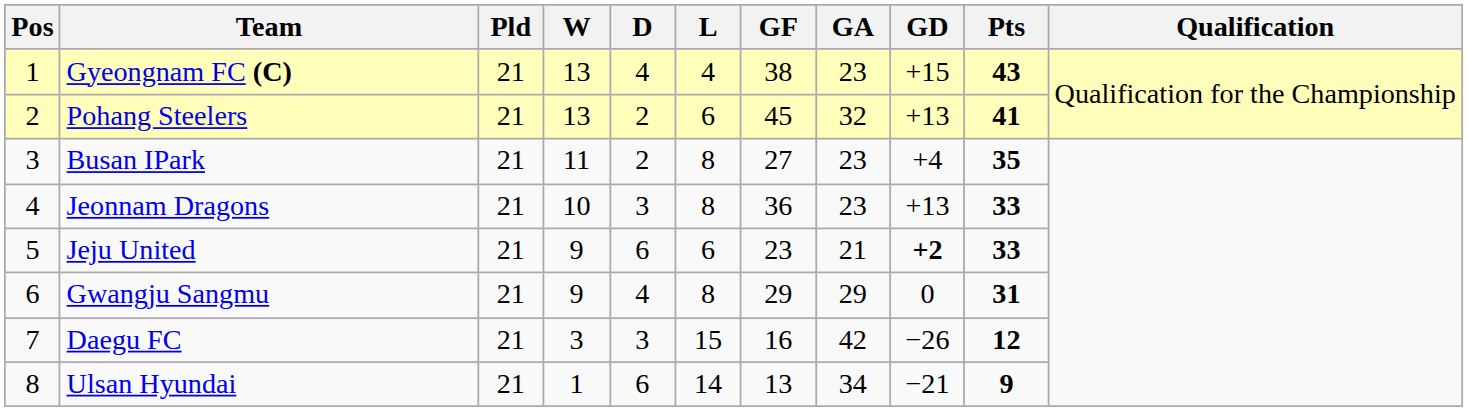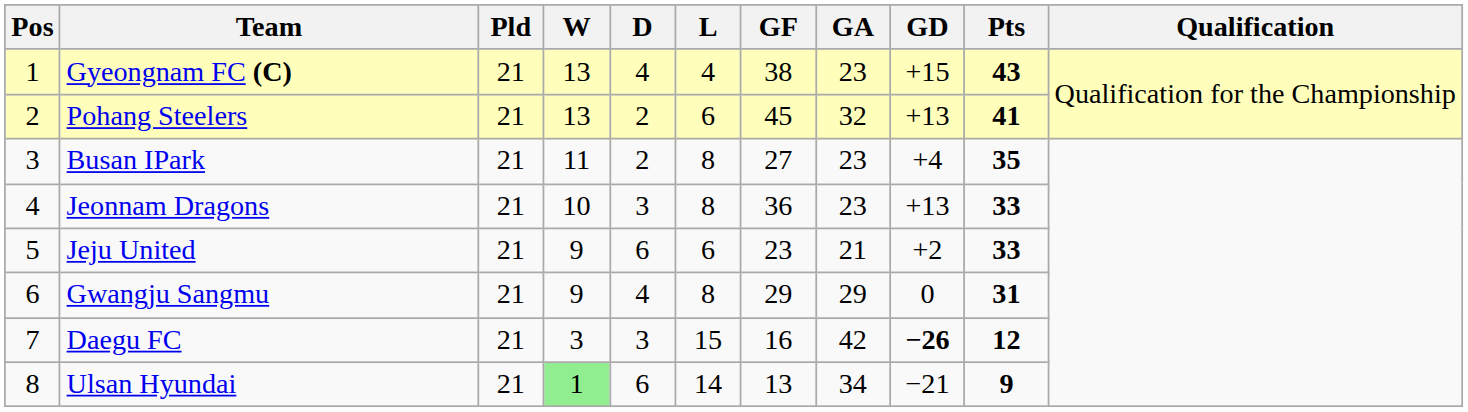(927, 250) bold -> (927, 250) normal
(927, 339) normal -> (927, 339) bold
(577, 384) no background -> (577, 384) lightgreen background
